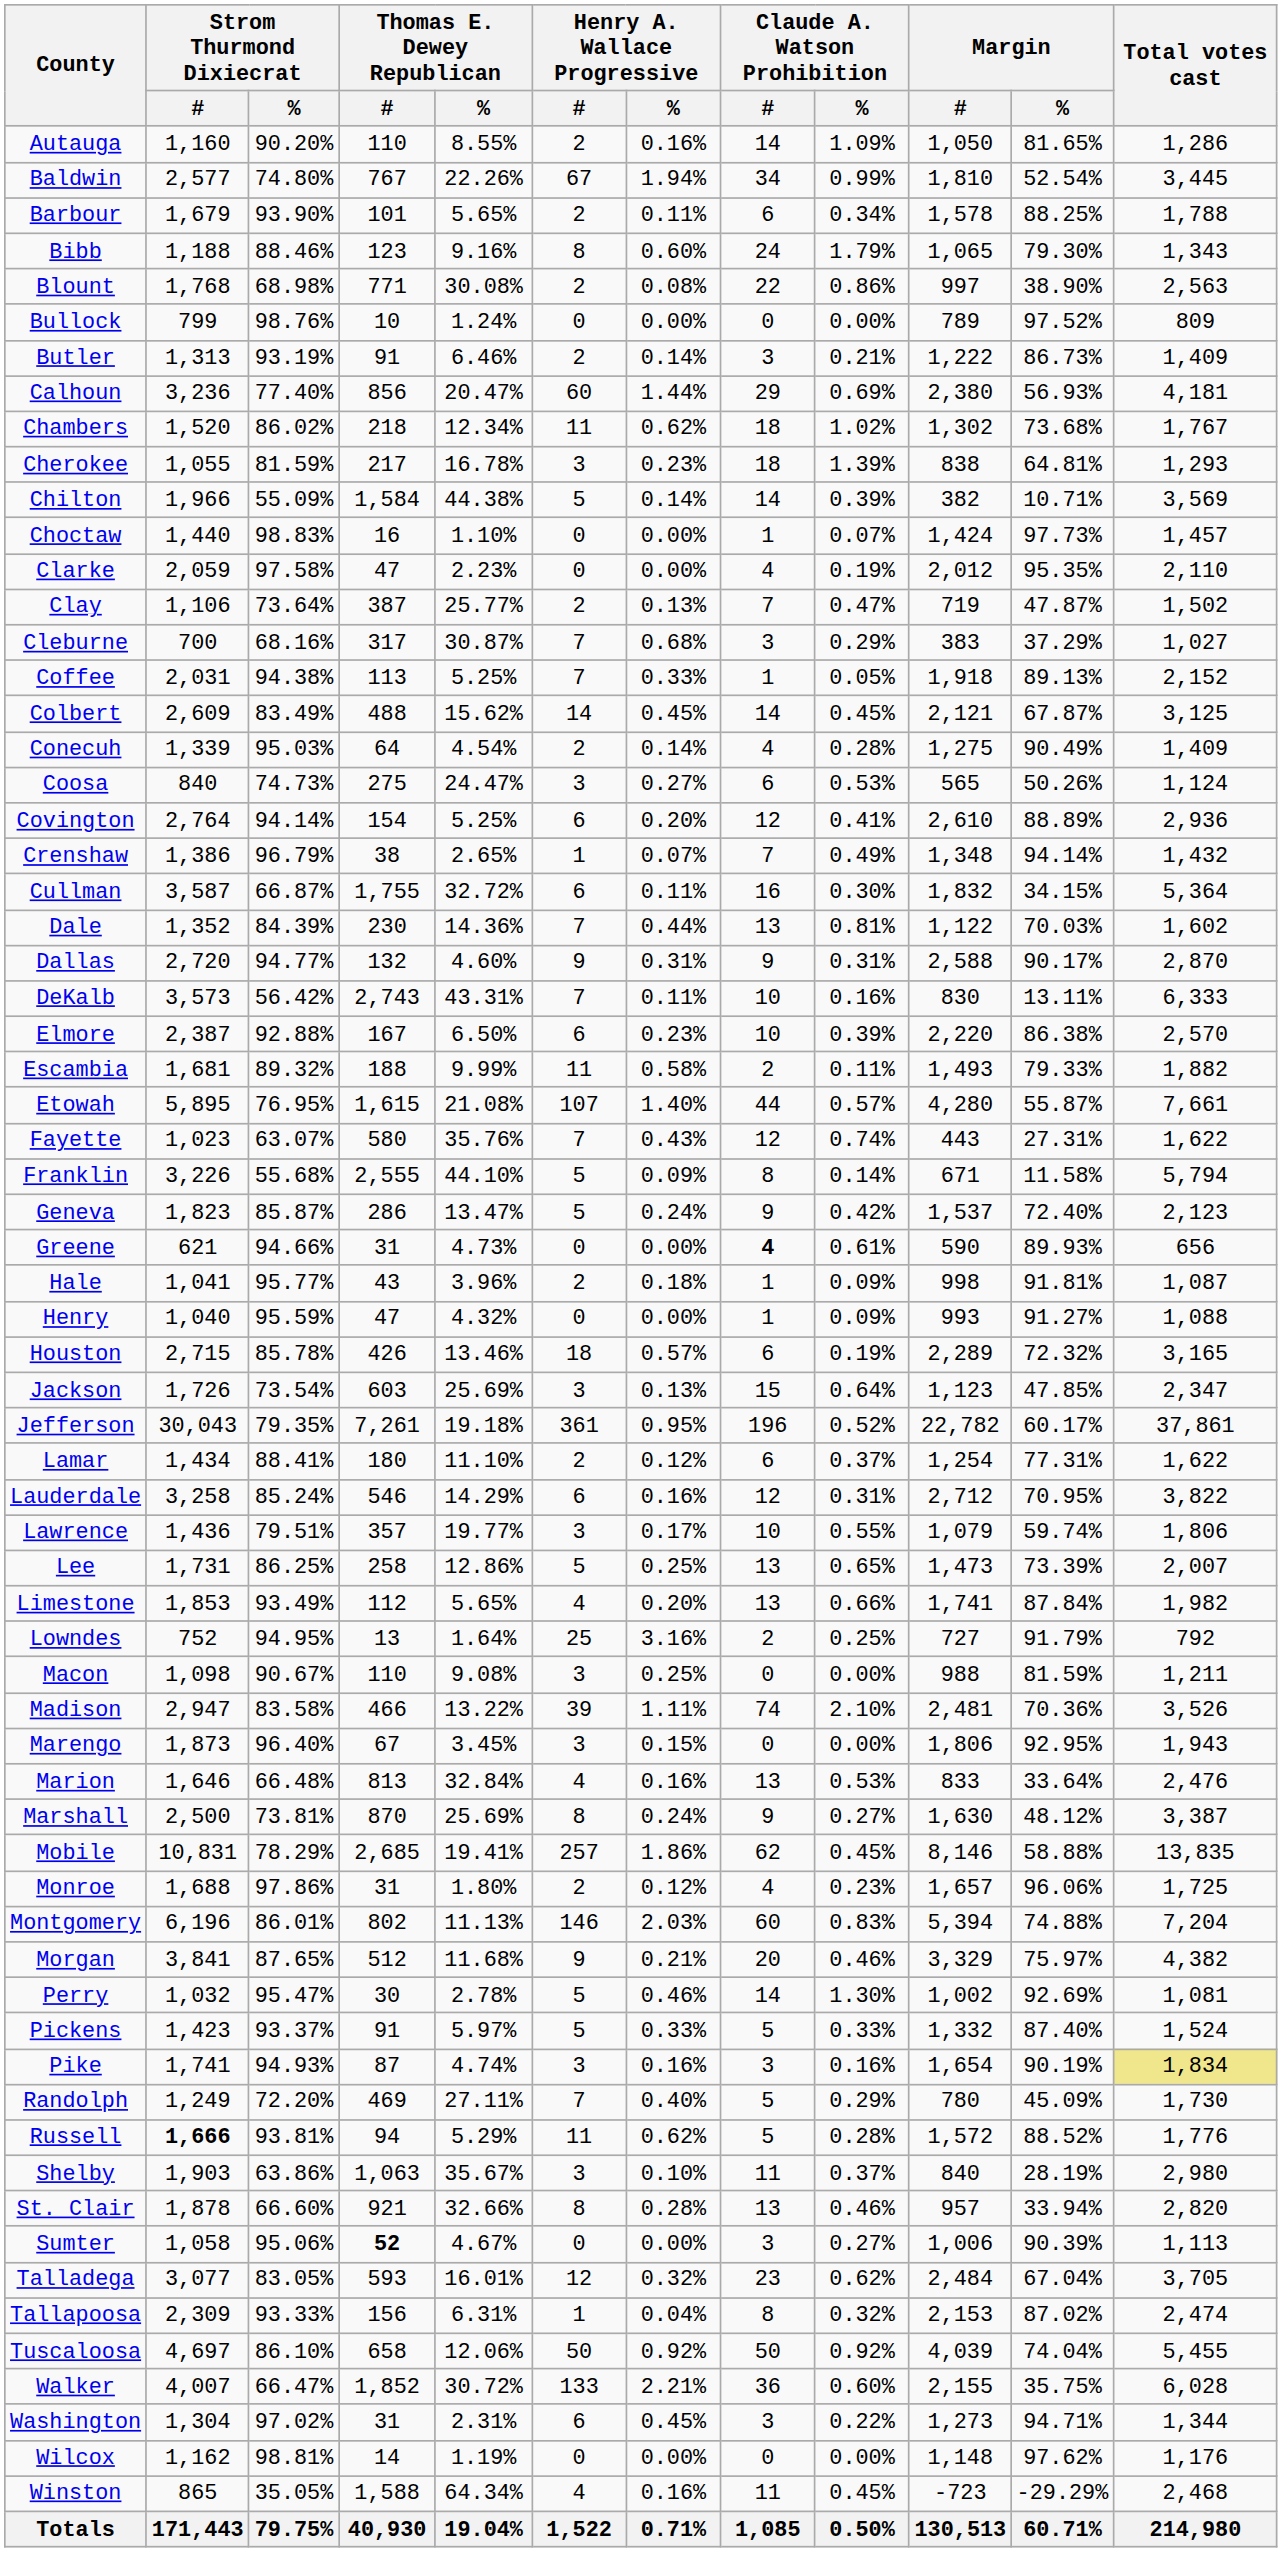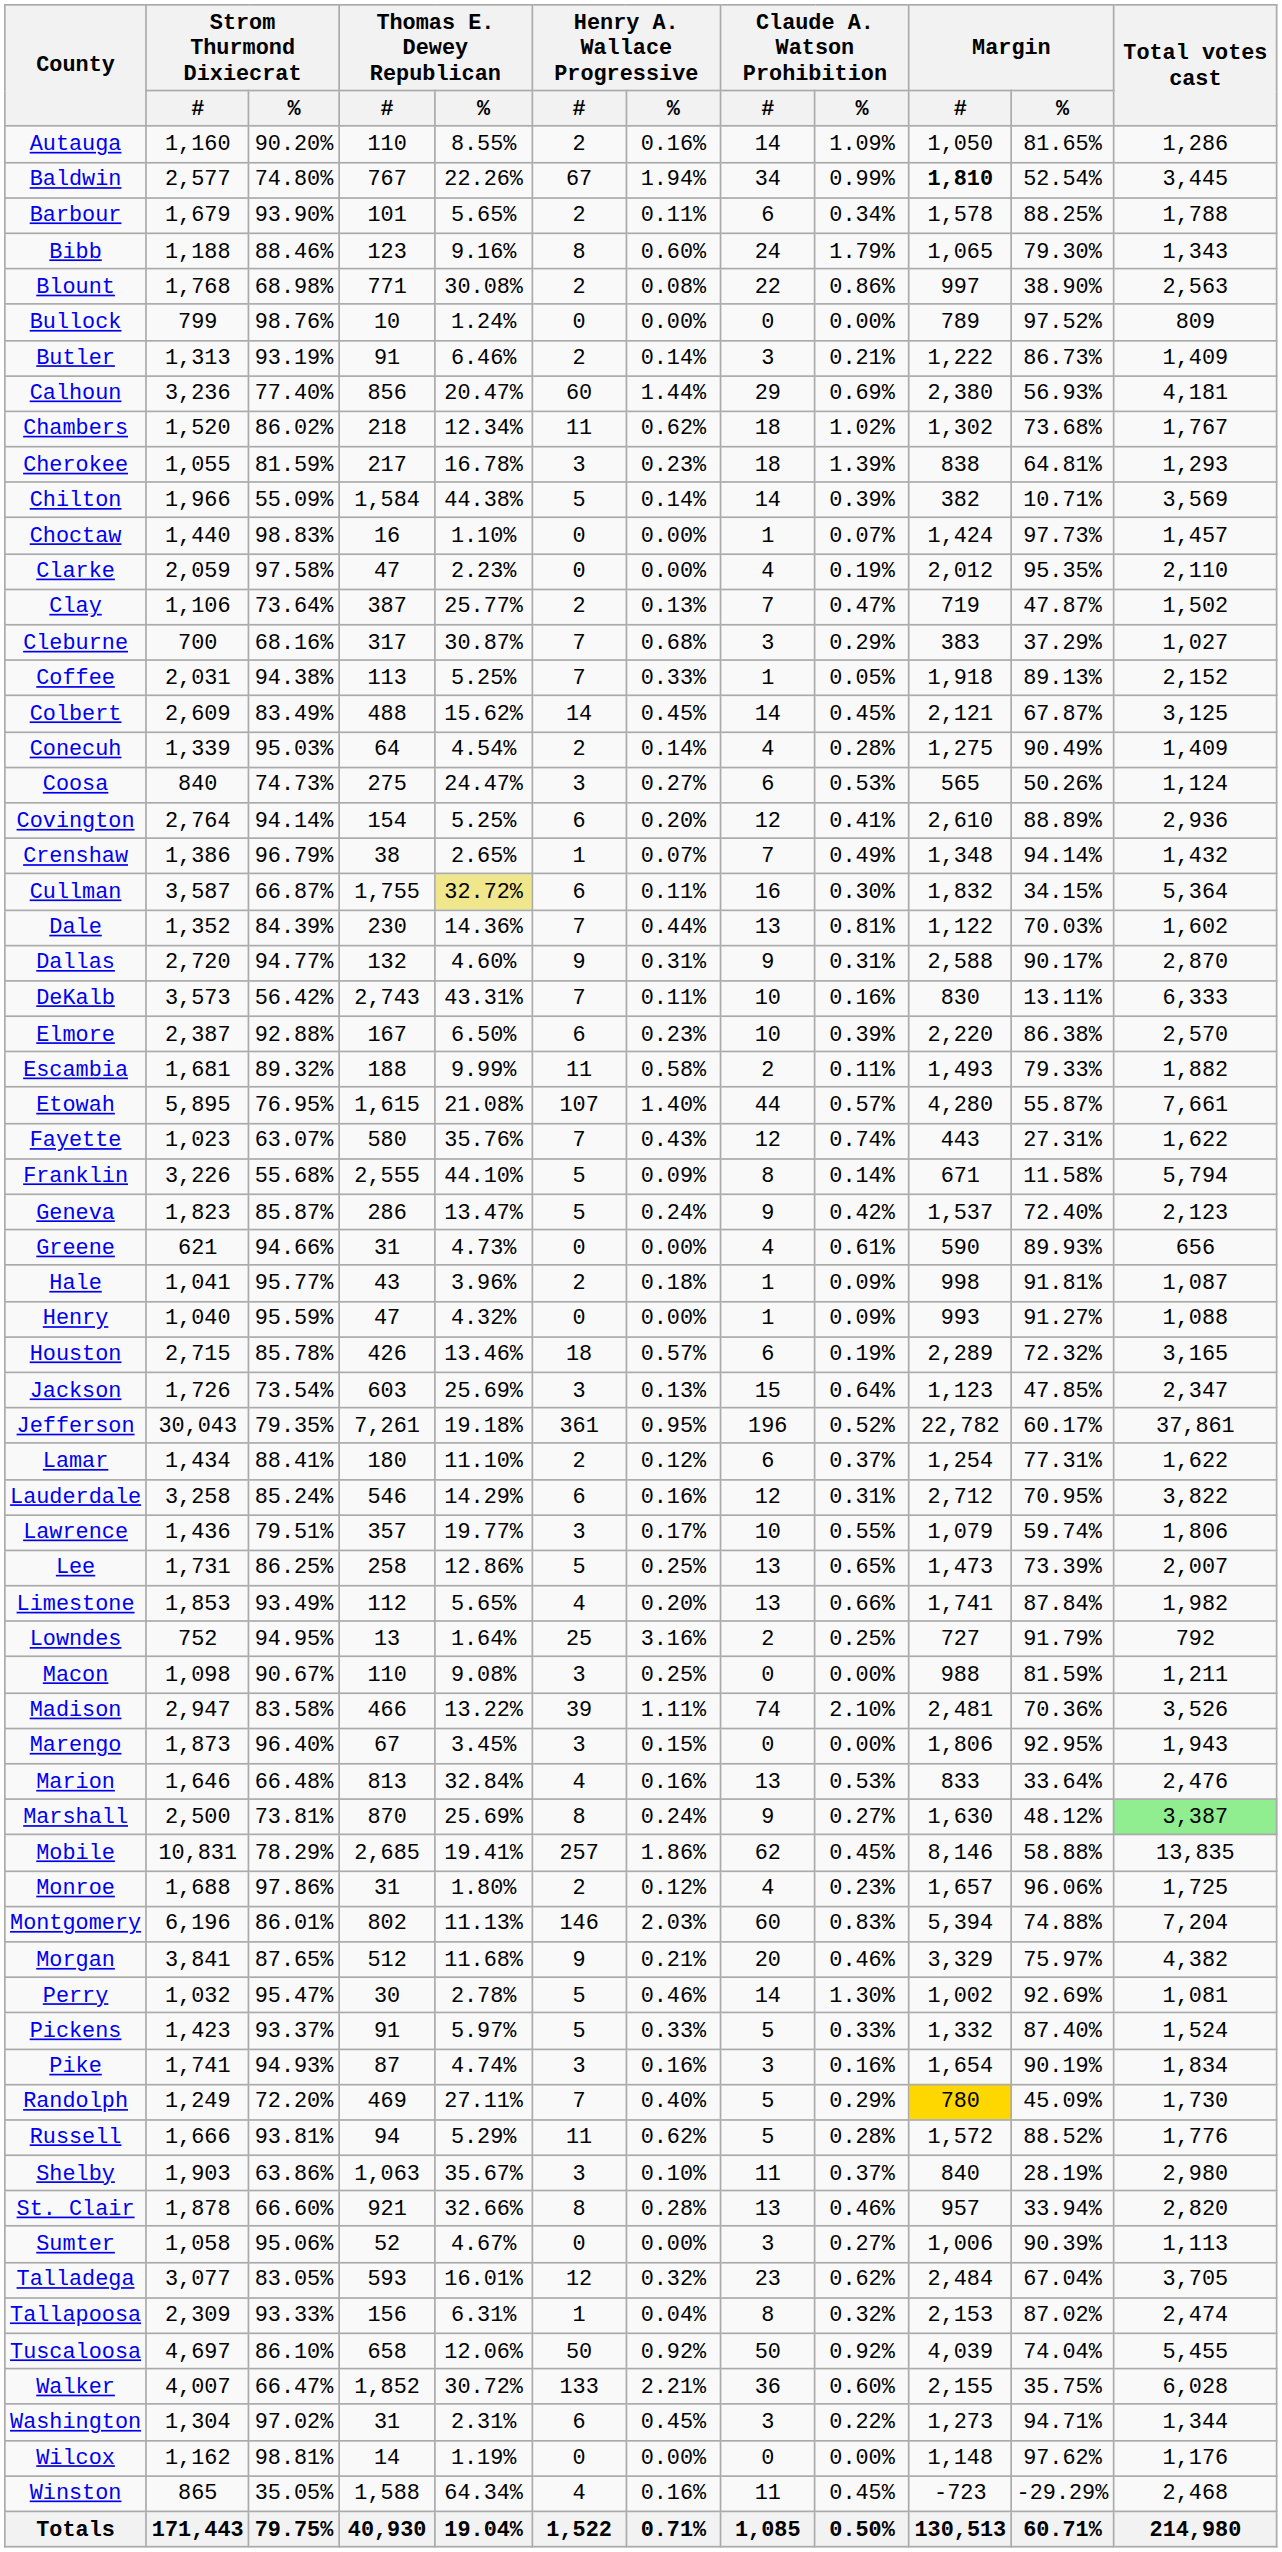(960, 180) normal -> (960, 180) bold
(484, 892) no background -> (484, 892) khaki background
(768, 1248) bold -> (768, 1248) normal
(1195, 1817) no background -> (1195, 1817) lightgreen background
(1195, 2066) khaki background -> (1195, 2066) no background
(960, 2102) no background -> (960, 2102) gold background
(198, 2138) bold -> (198, 2138) normal
(387, 2244) bold -> (387, 2244) normal
